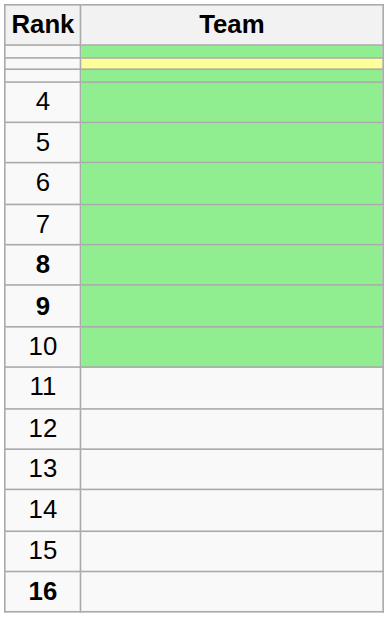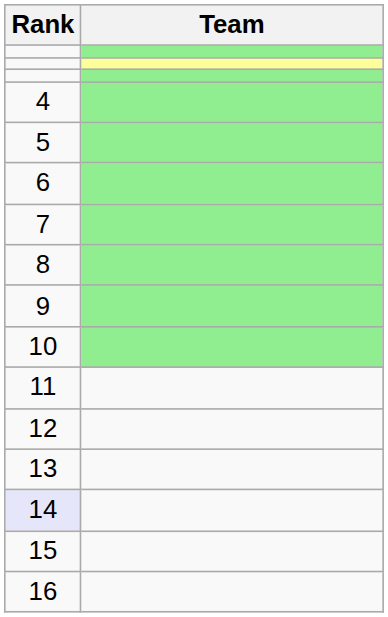(43, 264) bold -> (43, 264) normal
(43, 305) bold -> (43, 305) normal
(43, 509) no background -> (43, 509) lavender background
(43, 591) bold -> (43, 591) normal
